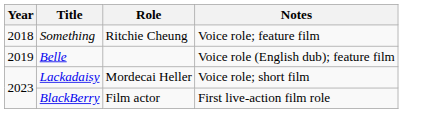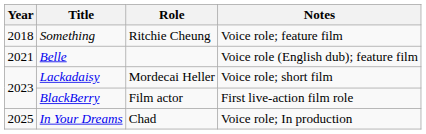(21, 56) 2019 -> (21, 56) 2021
+ row: (81, 118)
